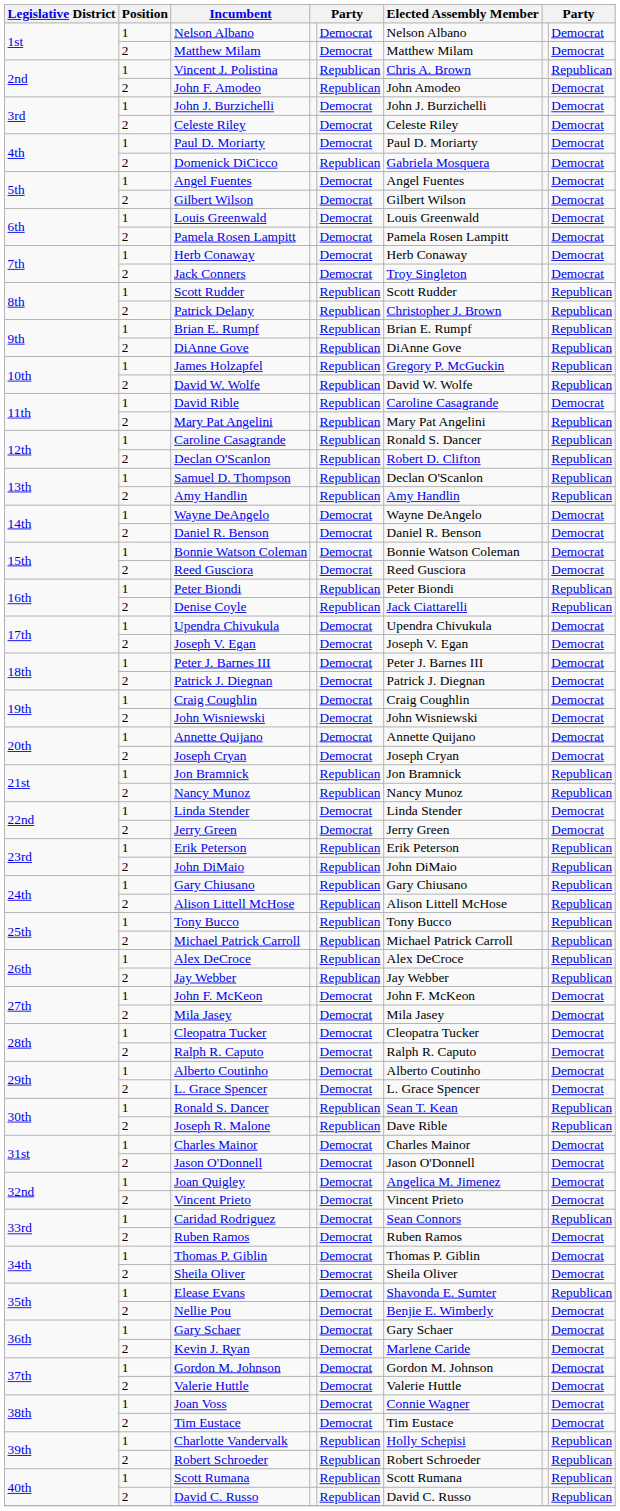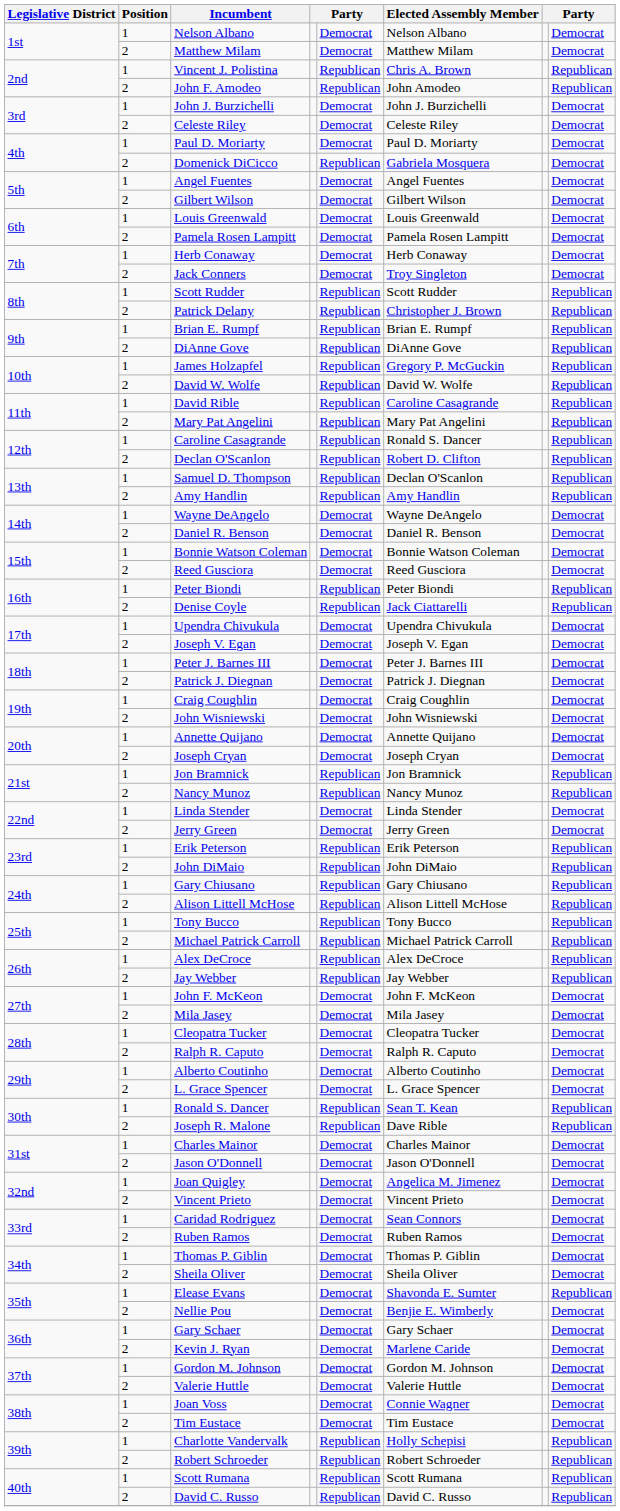(578, 88) Democrat -> (582, 88) Republican
(578, 403) Democrat -> (582, 403) Republican
(582, 1218) Republican -> (578, 1218) Democrat
